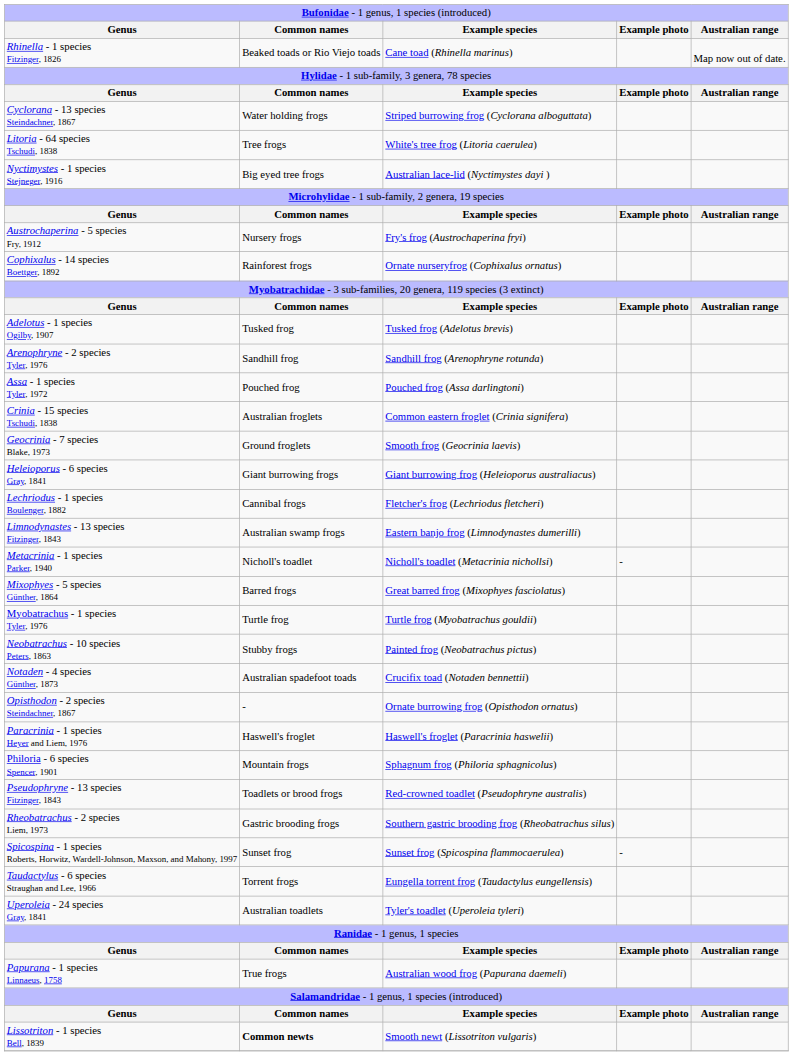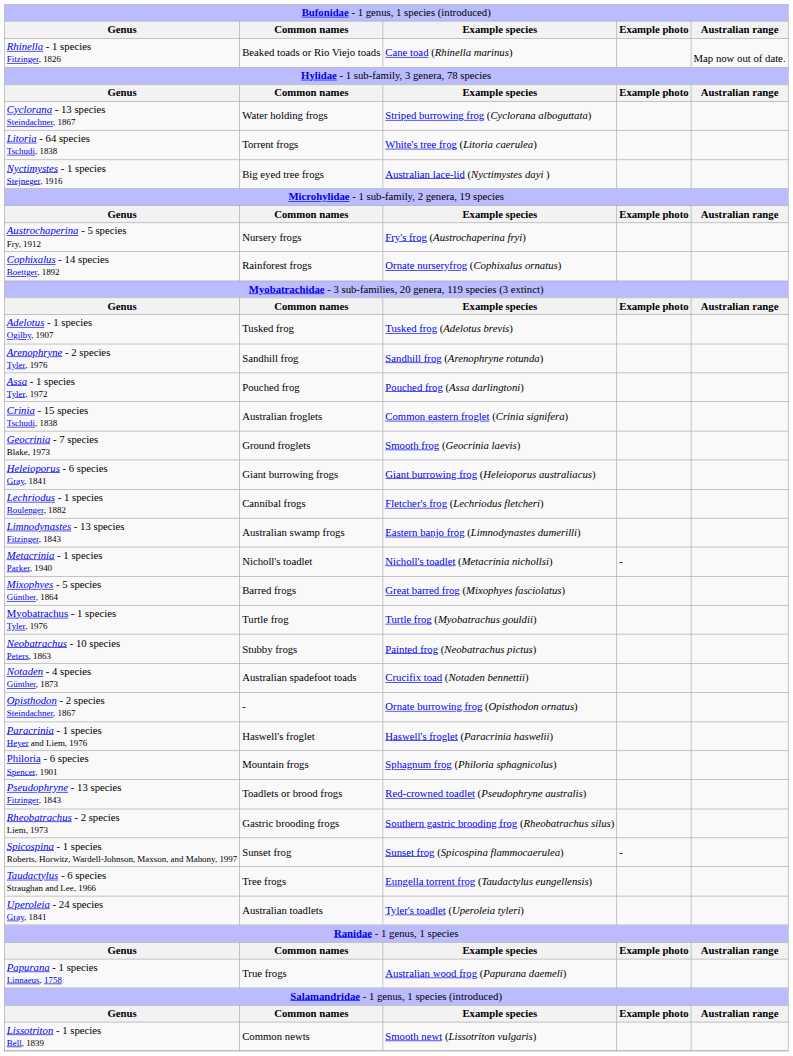(264, 145) Tree frogs -> (270, 145) Torrent frogs
(270, 881) Torrent frogs -> (264, 881) Tree frogs
(278, 1036) bold -> (276, 1036) normal
